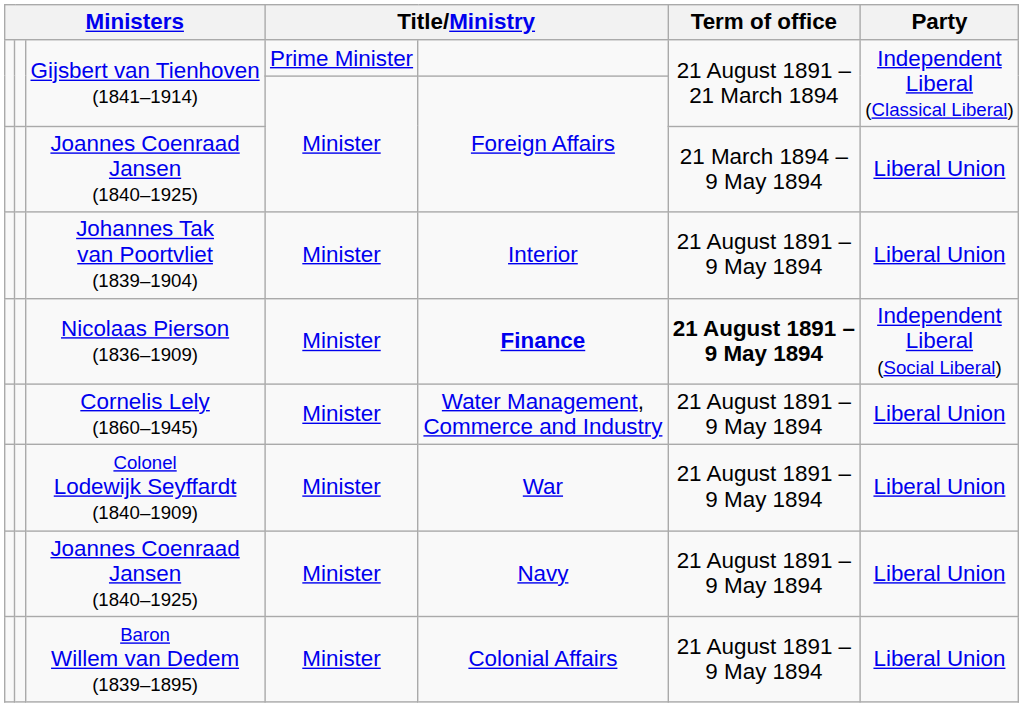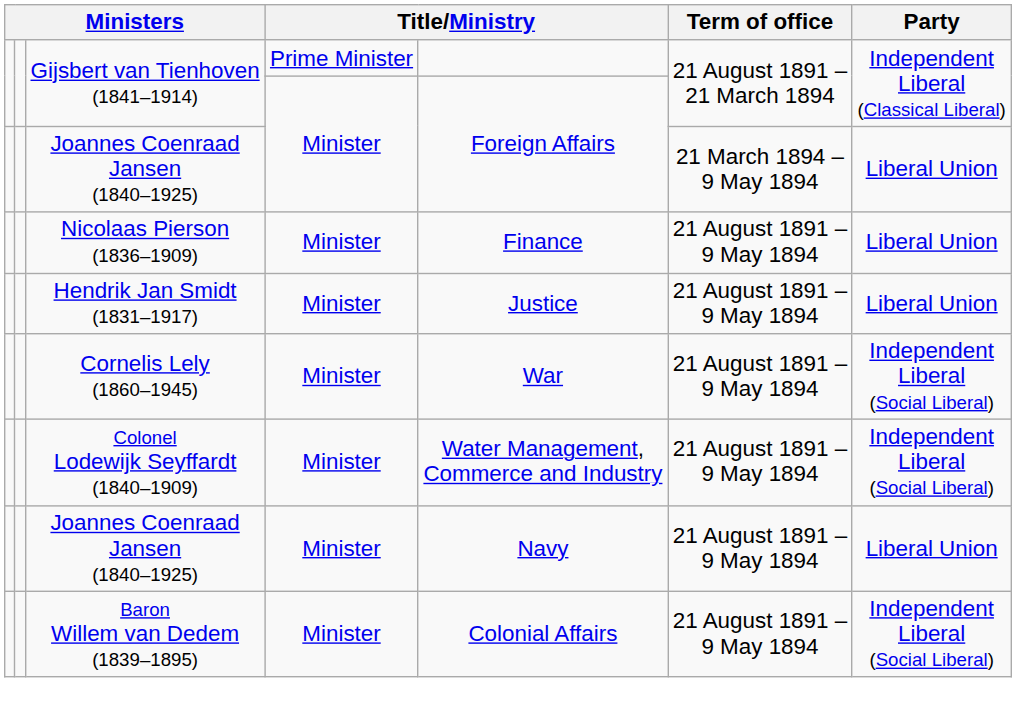- row: (145, 254)
(543, 340) bold -> (543, 242) normal
(764, 340) bold -> (760, 242) normal
(939, 340) Independent Liberal (Social Liberal) -> (932, 242) Liberal Union
+ row: (145, 302)
(543, 414) Water Management, Commerce and Industry -> (543, 376) War
(939, 414) Liberal Union -> (932, 376) Independent Liberal (Social Liberal)
(543, 487) War -> (543, 462) Water Management, Commerce and Industry
(939, 487) Liberal Union -> (932, 462) Independent Liberal (Social Liberal)
(939, 659) Liberal Union -> (932, 634) Independent Liberal (Social Liberal)
